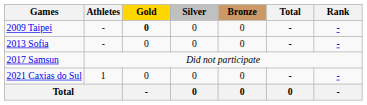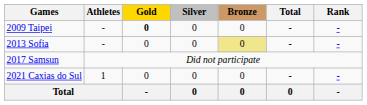(242, 44) no background -> (242, 44) khaki background
